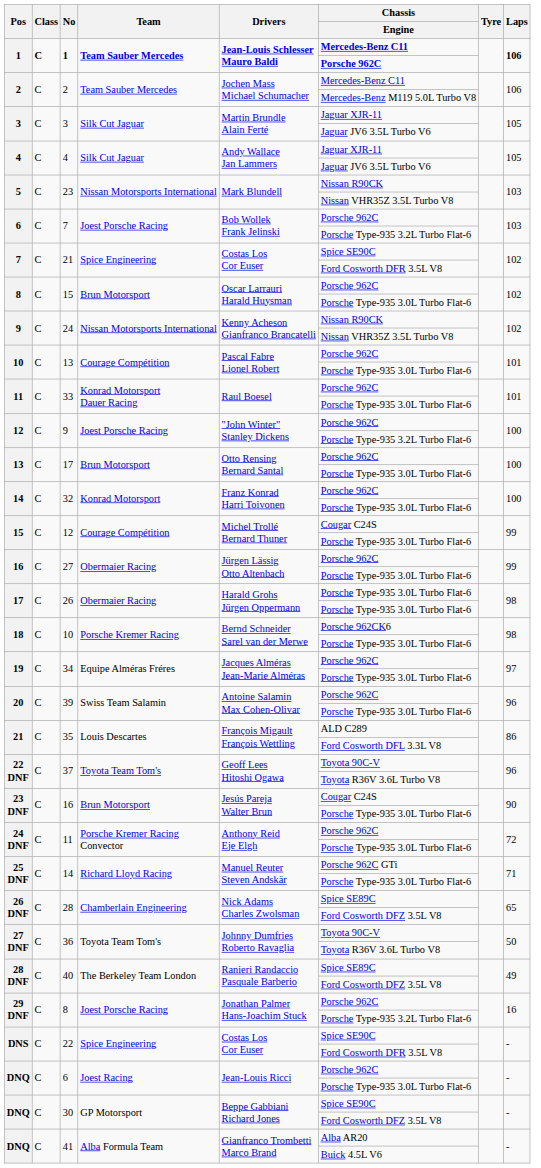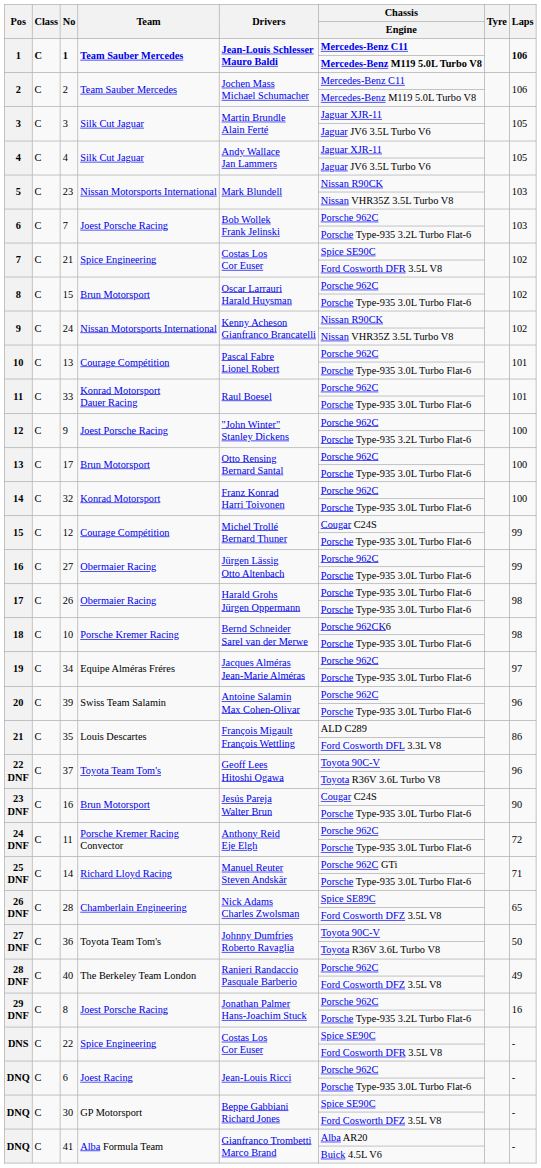(351, 64) Porsche 962C -> (401, 64) Mercedes-Benz M119 5.0L Turbo V8
(348, 967) Spice SE89C -> (350, 967) Porsche 962C
